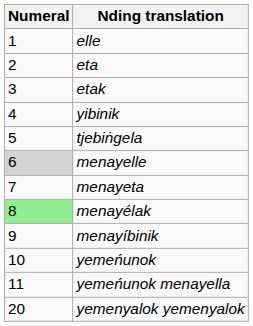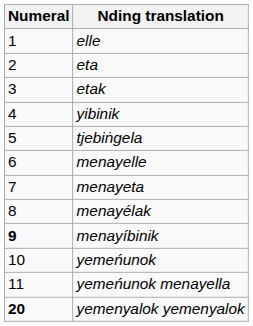(12, 162) lightgrey background -> (12, 162) no background
(12, 211) lightgreen background -> (12, 211) no background
(12, 235) normal -> (12, 235) bold
(17, 308) normal -> (17, 308) bold
